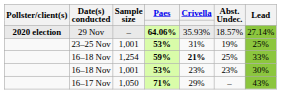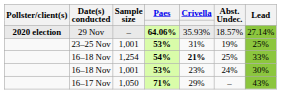(162, 58) 59% -> (162, 58) 54%
(229, 70) 23% -> (229, 70) 24%
